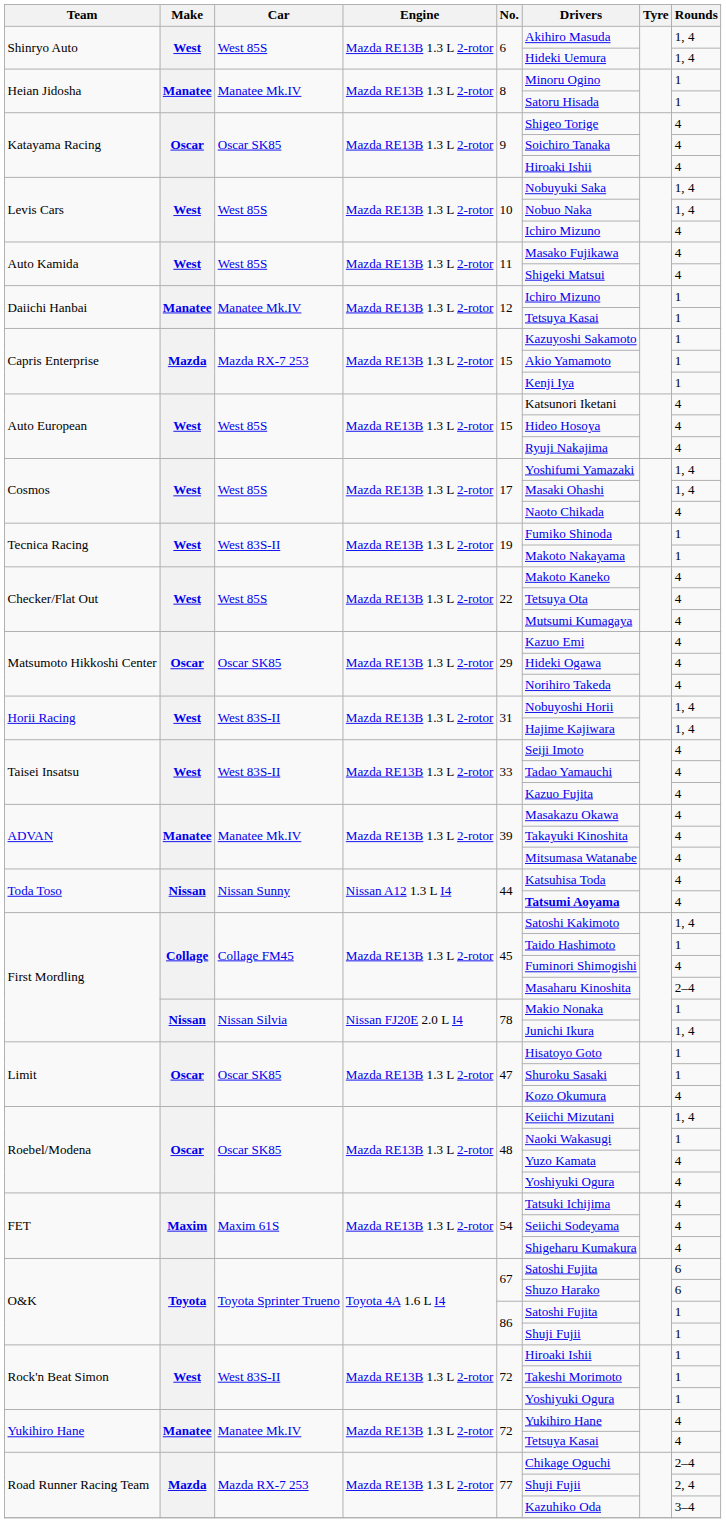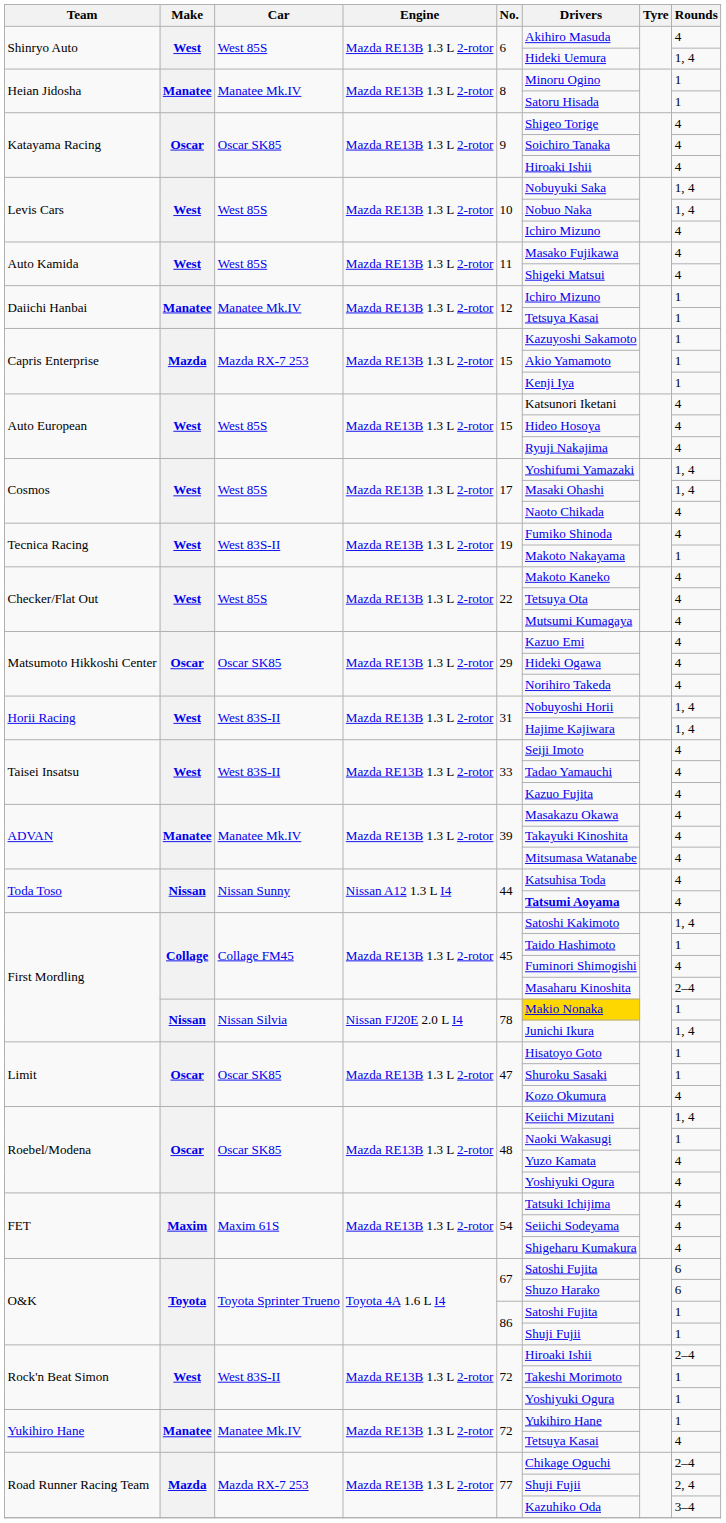(685, 37) 1, 4 -> (678, 37) 4
(678, 534) 1 -> (678, 534) 4
(564, 1009) no background -> (564, 1009) gold background
(678, 1355) 1 -> (685, 1355) 2–4
(678, 1420) 4 -> (678, 1420) 1
